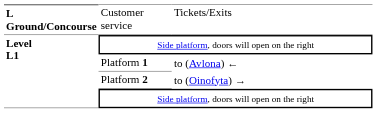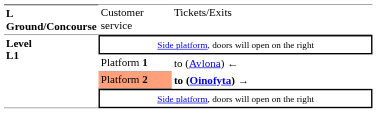(124, 80) no background -> (124, 80) lightsalmon background
(210, 80) normal -> (211, 80) bold
